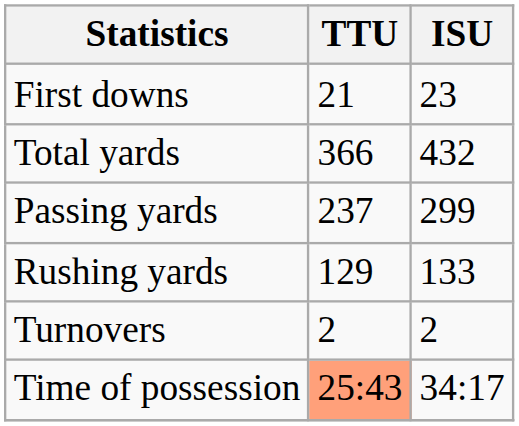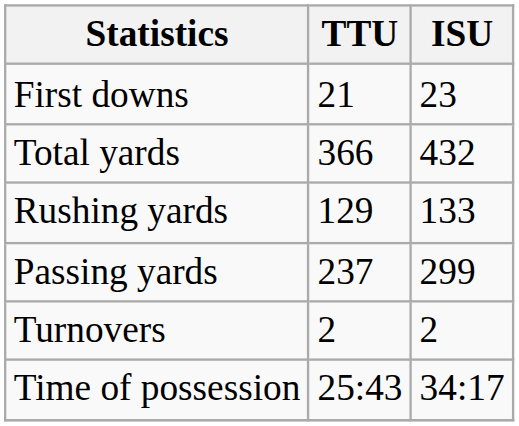rows swapped: (121, 270) <-> (116, 211)
(360, 389) lightsalmon background -> (360, 389) no background
